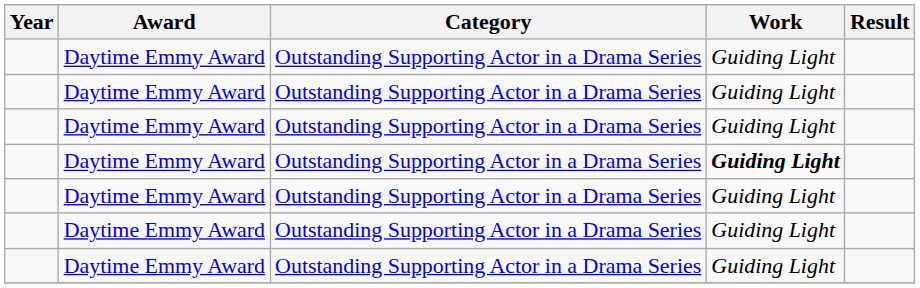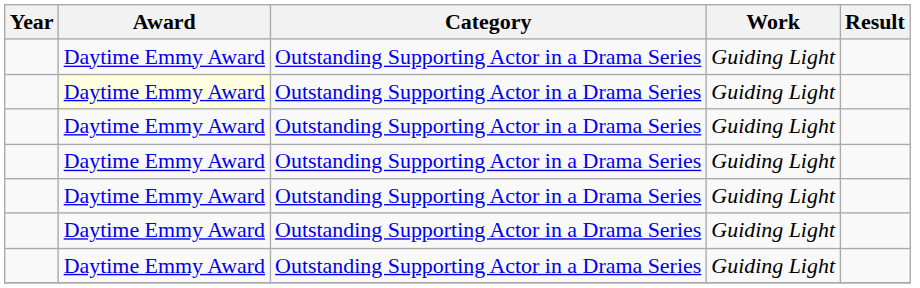(164, 91) no background -> (164, 91) lightyellow background
(776, 160) bold -> (773, 160) normal
